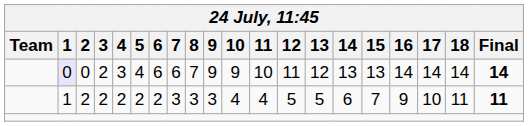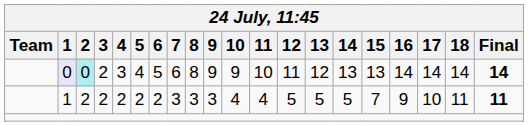(85, 72) no background -> (85, 72) paleturquoise background
(158, 72) 6 -> (158, 72) 5
(194, 72) 7 -> (194, 72) 8
(348, 99) 6 -> (348, 99) 5
